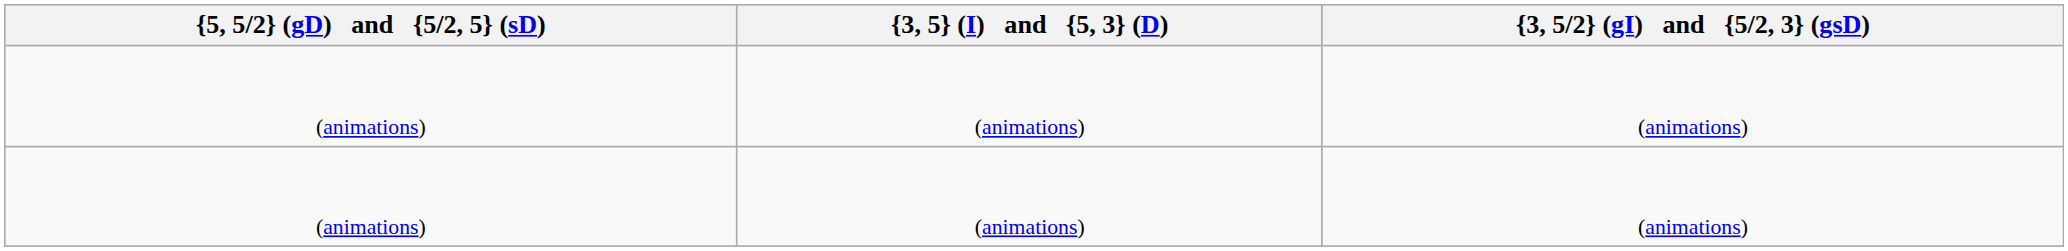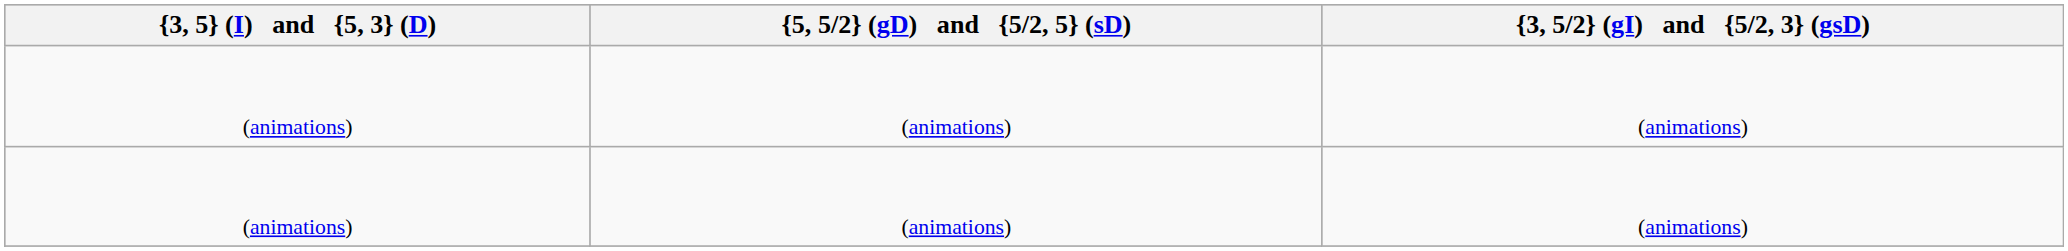columns swapped: (1030, 25) <-> (371, 25)
